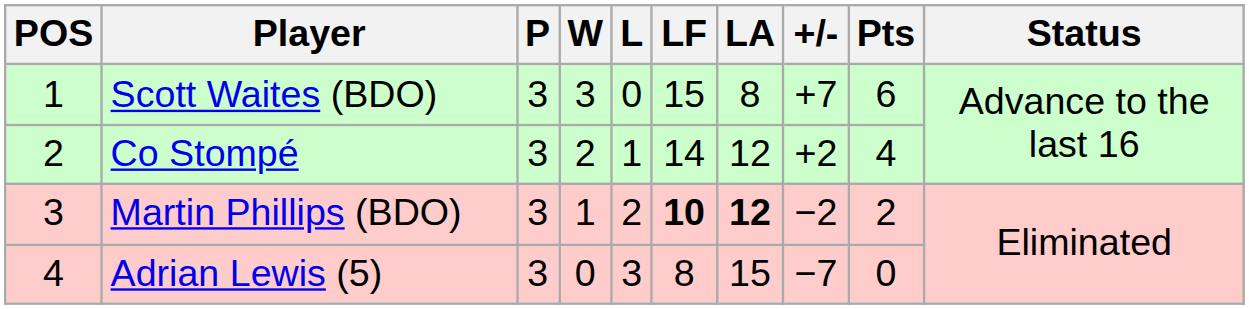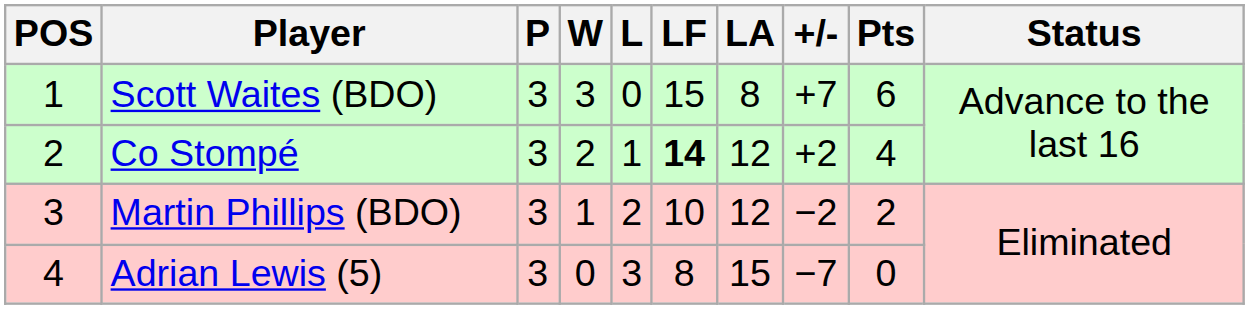(684, 153) normal -> (684, 153) bold
(684, 213) bold -> (684, 213) normal
(750, 213) bold -> (750, 213) normal
